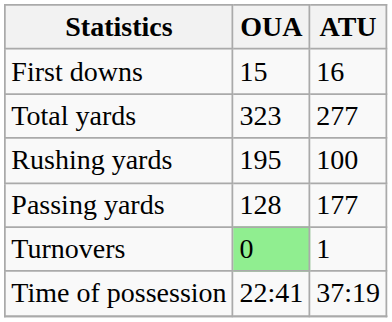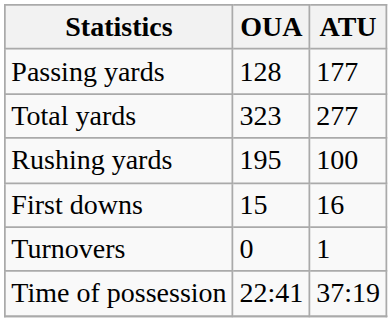rows swapped: (77, 71) <-> (88, 204)
(246, 248) lightgreen background -> (246, 248) no background
